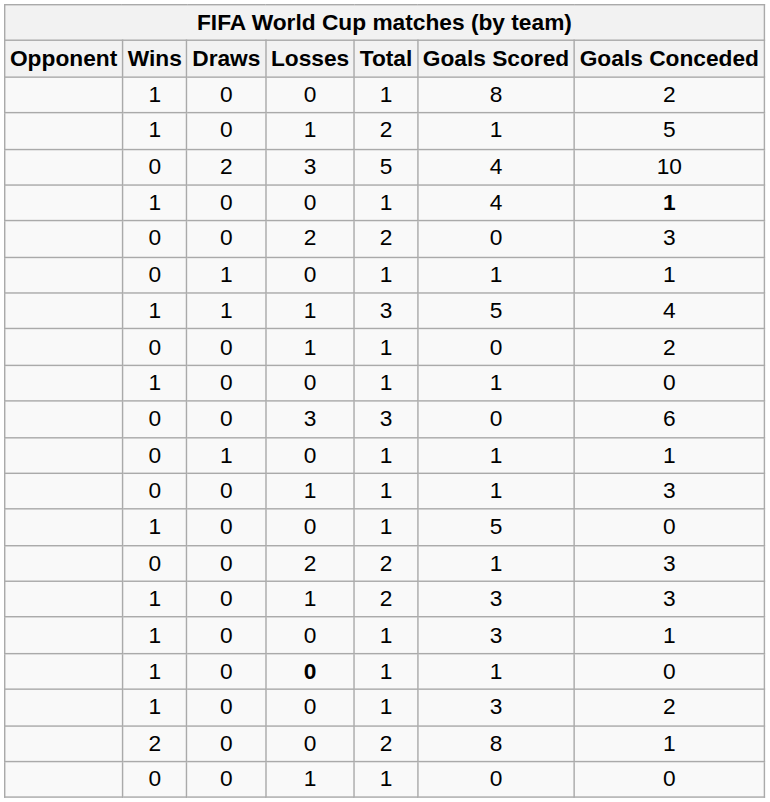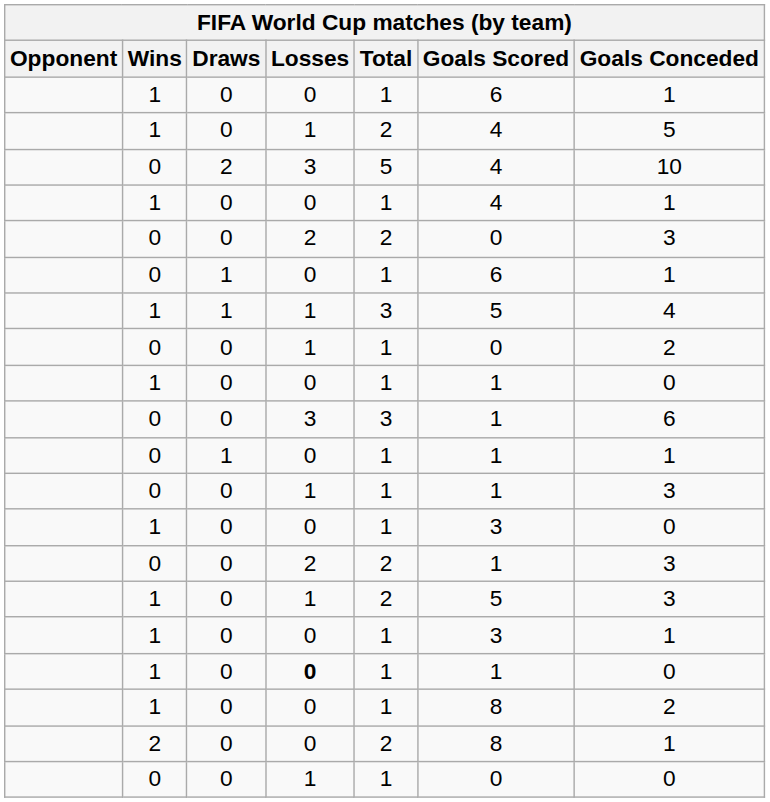(496, 94) 8 -> (496, 94) 6
(669, 94) 2 -> (669, 94) 1
(496, 130) 1 -> (496, 130) 4
(669, 202) bold -> (669, 202) normal
(496, 274) 1 -> (496, 274) 6
(496, 418) 0 -> (496, 418) 1
(496, 526) 5 -> (496, 526) 3
(496, 599) 3 -> (496, 599) 5
(496, 707) 3 -> (496, 707) 8
